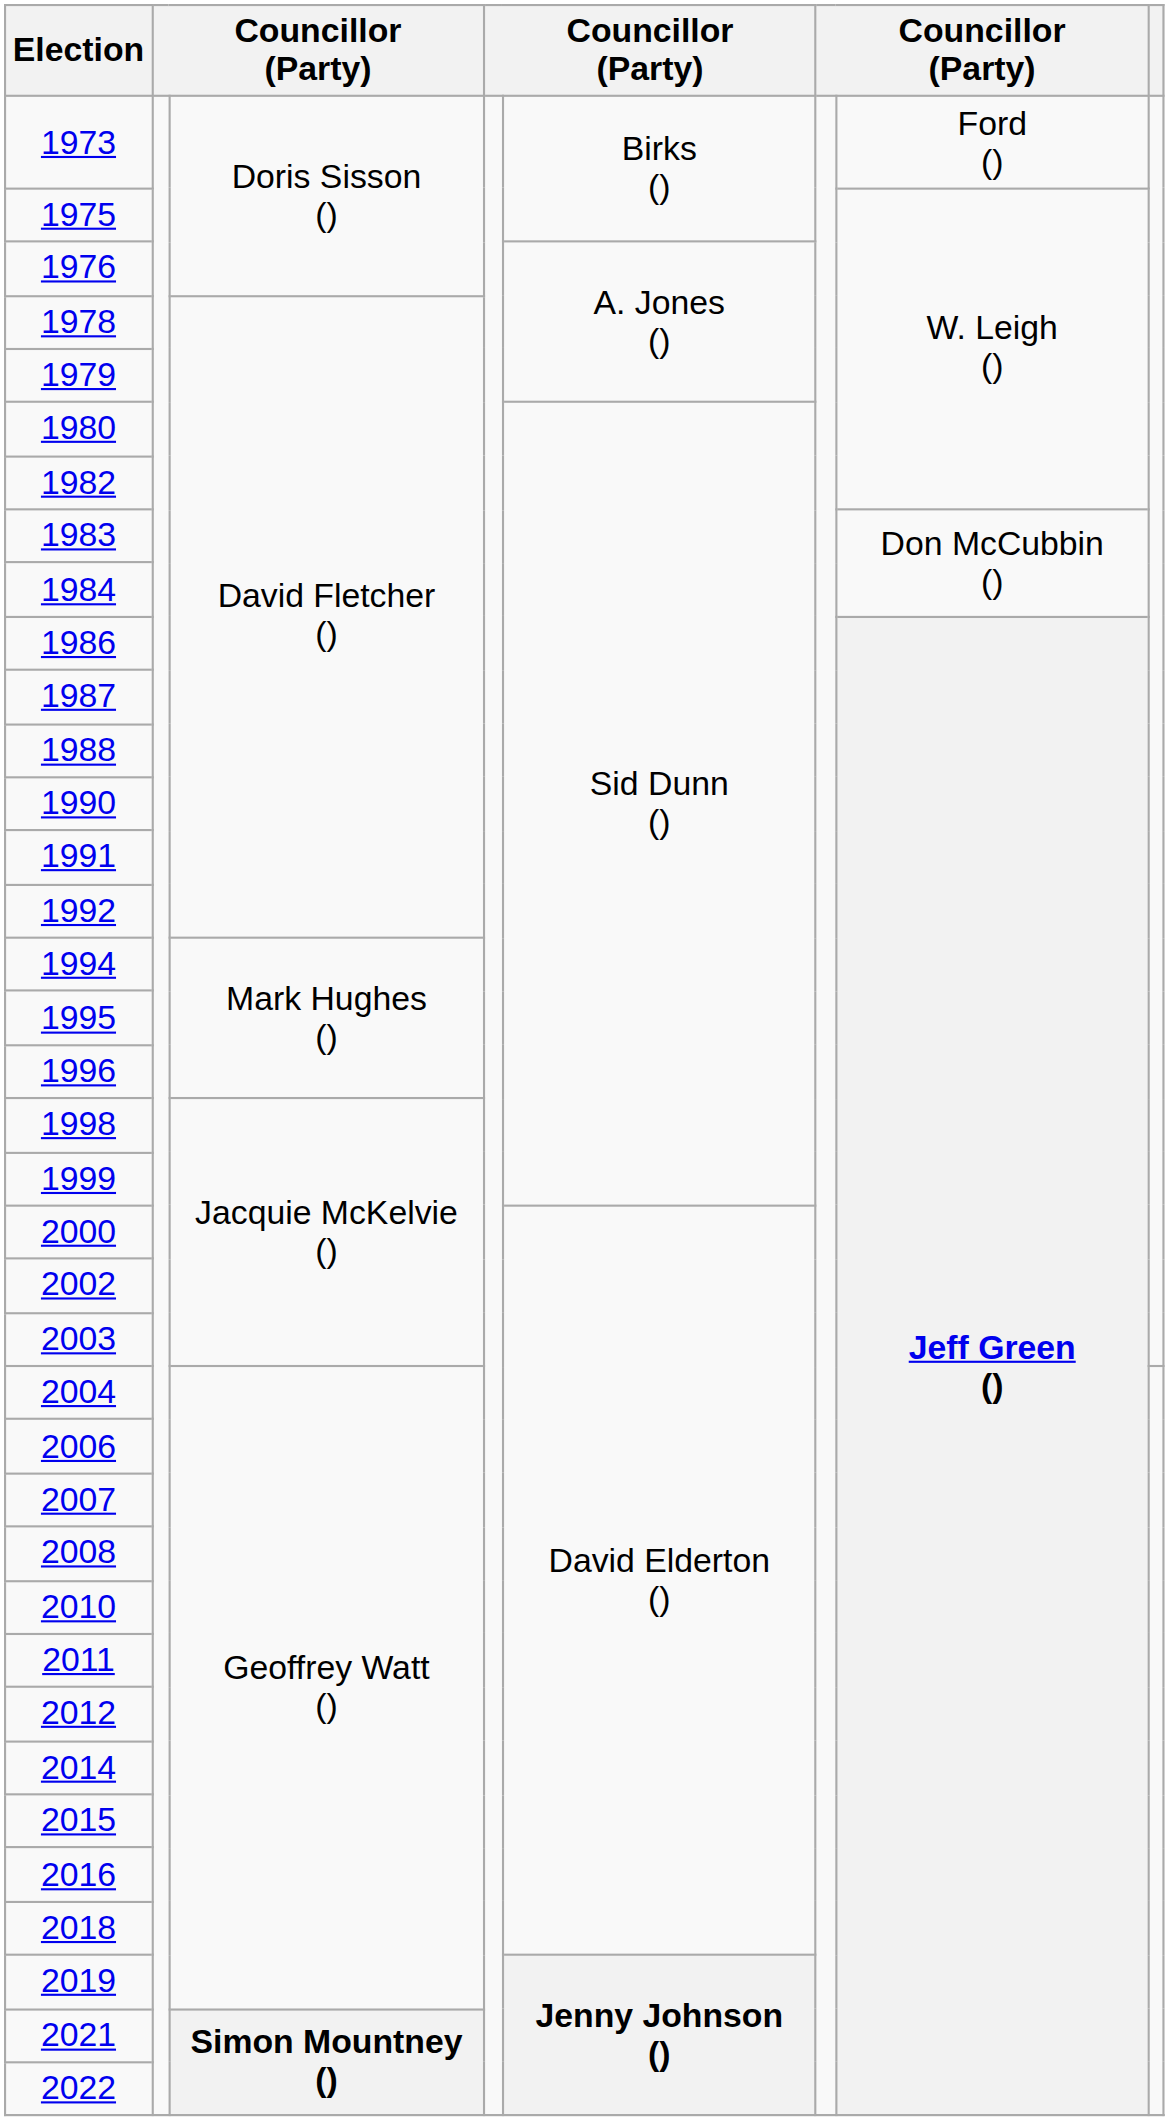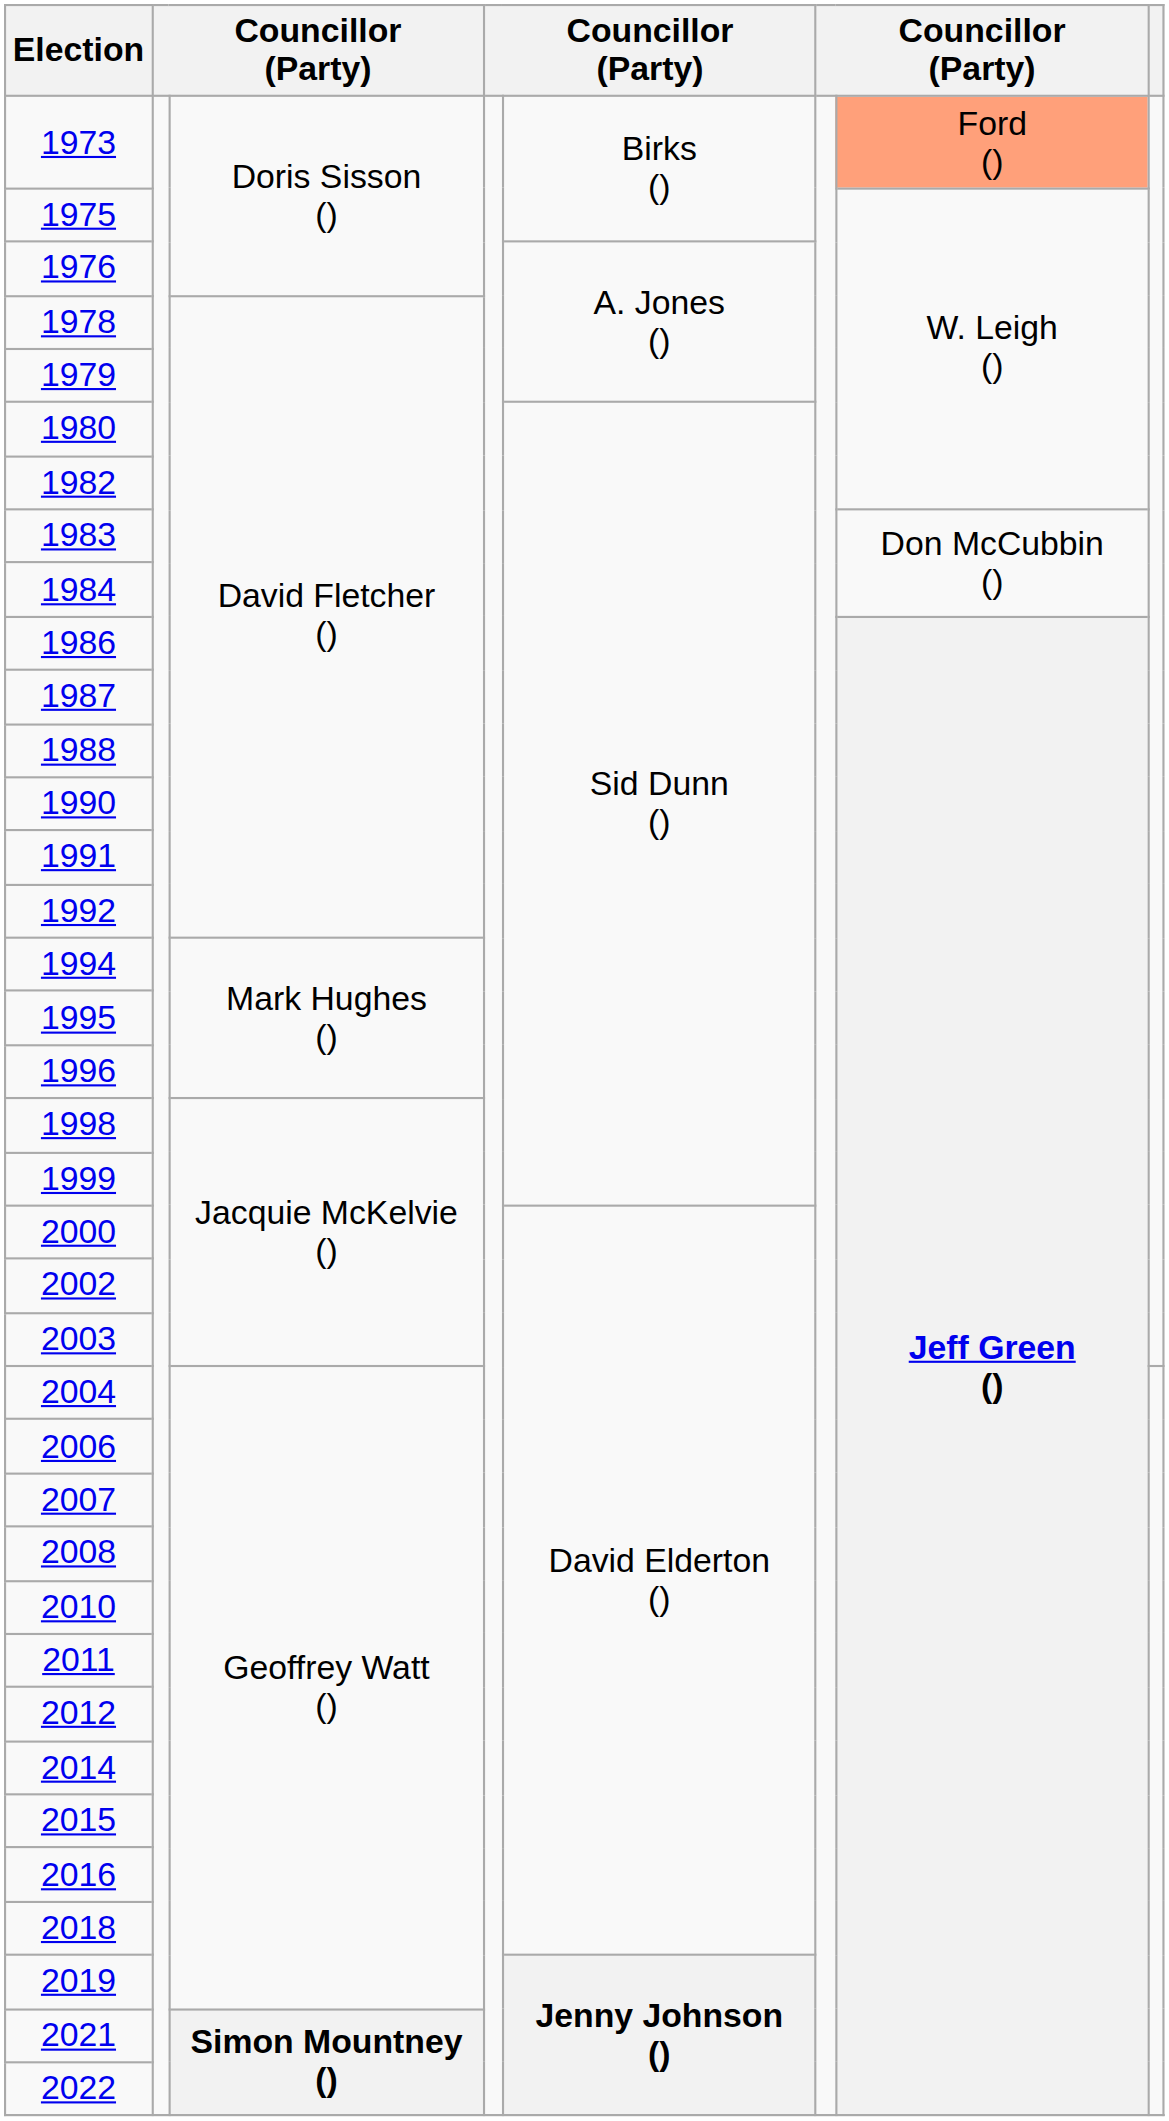(992, 141) no background -> (992, 141) lightsalmon background
